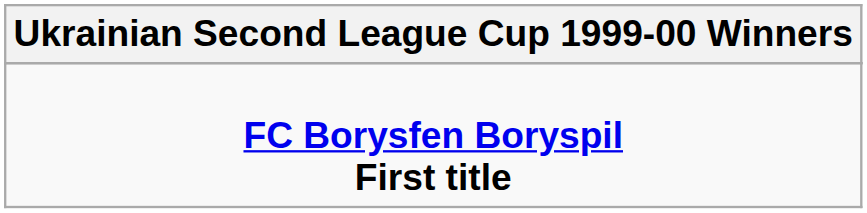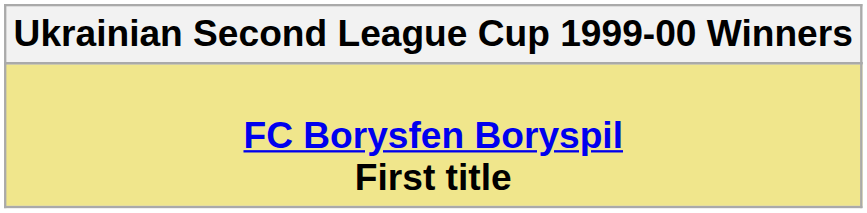(433, 155) no background -> (433, 155) khaki background
